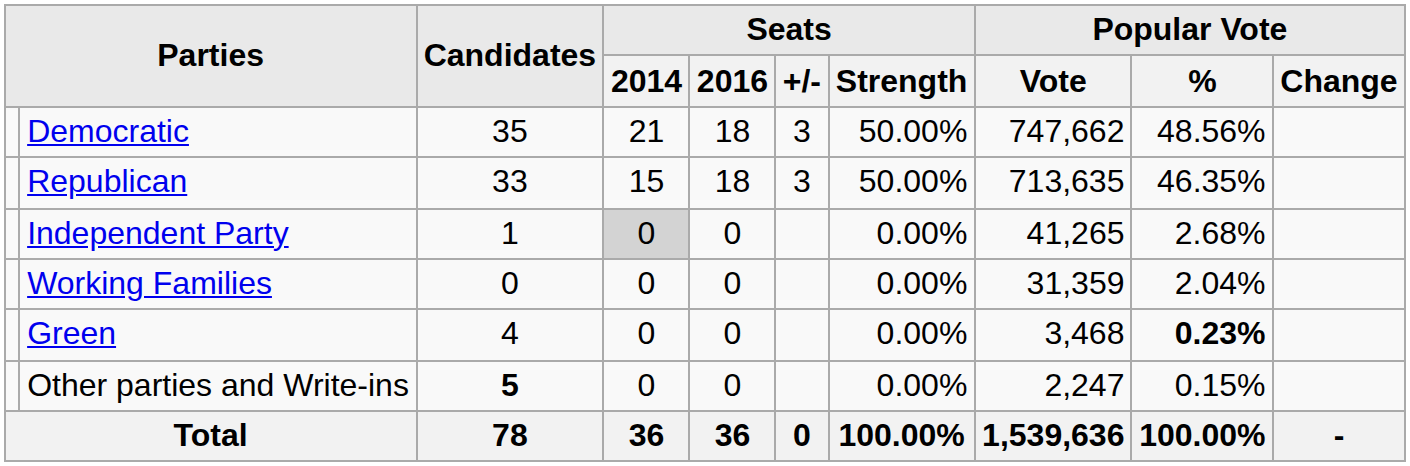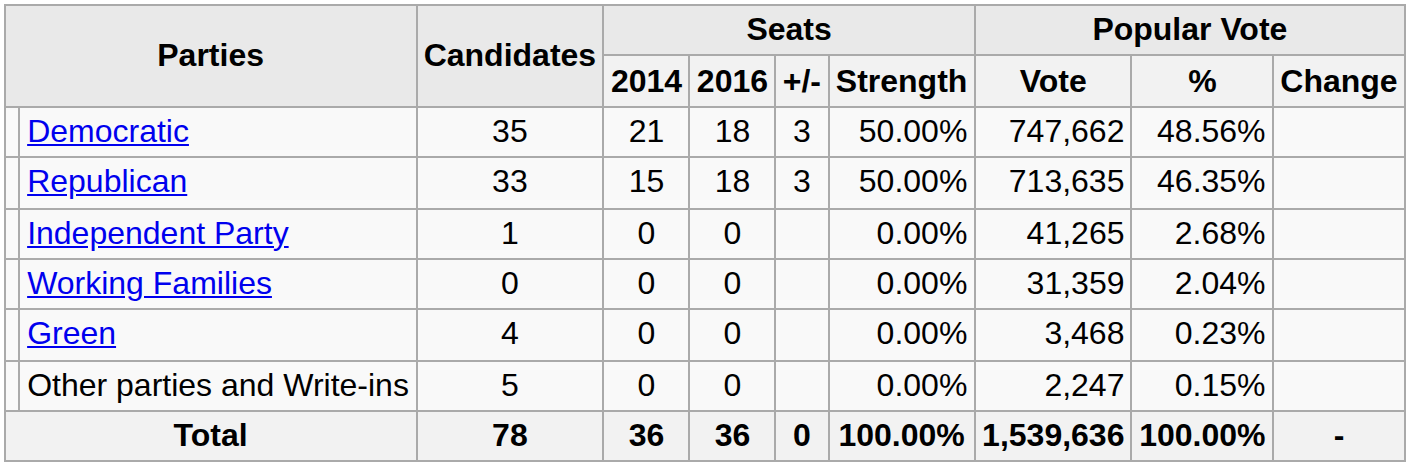(646, 232) lightgrey background -> (646, 232) no background
(1220, 334) bold -> (1220, 334) normal
(510, 385) bold -> (510, 385) normal
